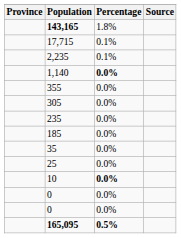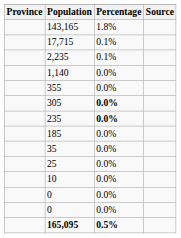(63, 27) bold -> (63, 27) normal
(107, 73) bold -> (106, 73) normal
(106, 103) normal -> (107, 103) bold
(106, 118) normal -> (107, 118) bold
(107, 179) bold -> (106, 179) normal
